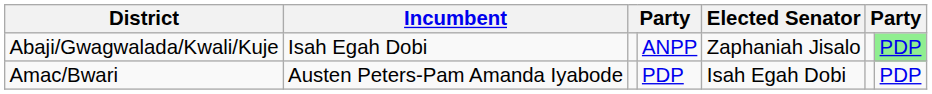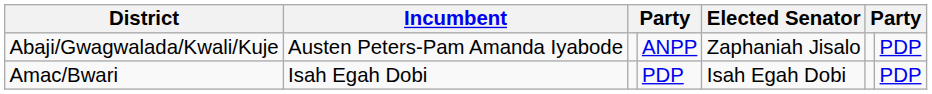(358, 47) Isah Egah Dobi -> (456, 47) Austen Peters-Pam Amanda Iyabode
(901, 47) lightgreen background -> (901, 47) no background
(456, 75) Austen Peters-Pam Amanda Iyabode -> (358, 75) Isah Egah Dobi
